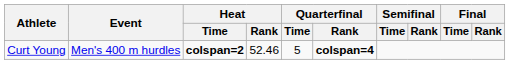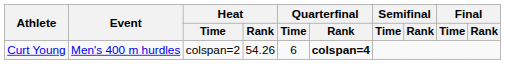(215, 50) bold -> (213, 50) normal
(264, 50) 52.46 -> (260, 50) 54.26
(297, 50) 5 -> (293, 50) 6
